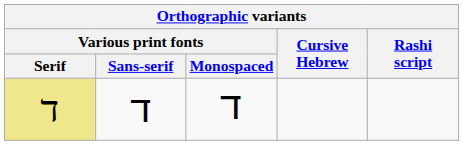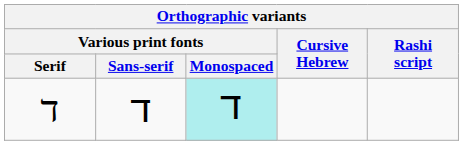(50, 109) khaki background -> (50, 109) no background
(231, 109) no background -> (231, 109) paleturquoise background
